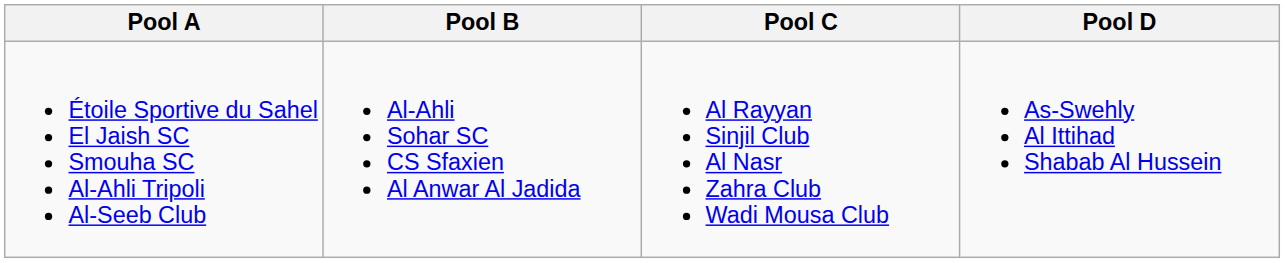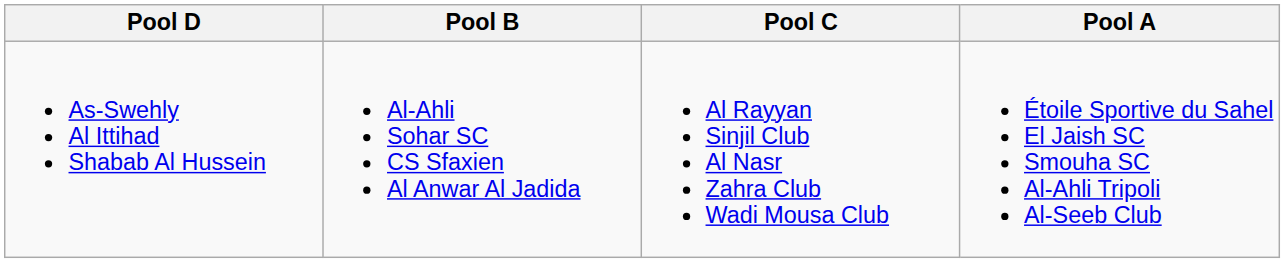columns swapped: (164, 23) <-> (1119, 23)
